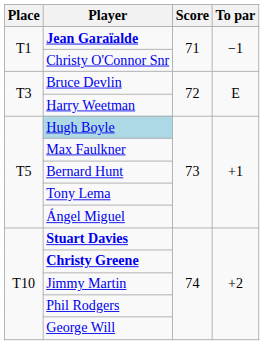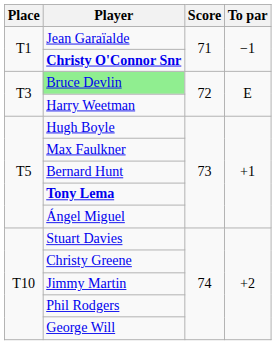(92, 37) bold -> (88, 37) normal
(108, 60) normal -> (114, 60) bold
(84, 82) no background -> (84, 82) lightgreen background
(80, 127) lightblue background -> (80, 127) no background
(78, 194) normal -> (80, 194) bold
(87, 238) bold -> (84, 238) normal
(92, 261) bold -> (89, 261) normal
